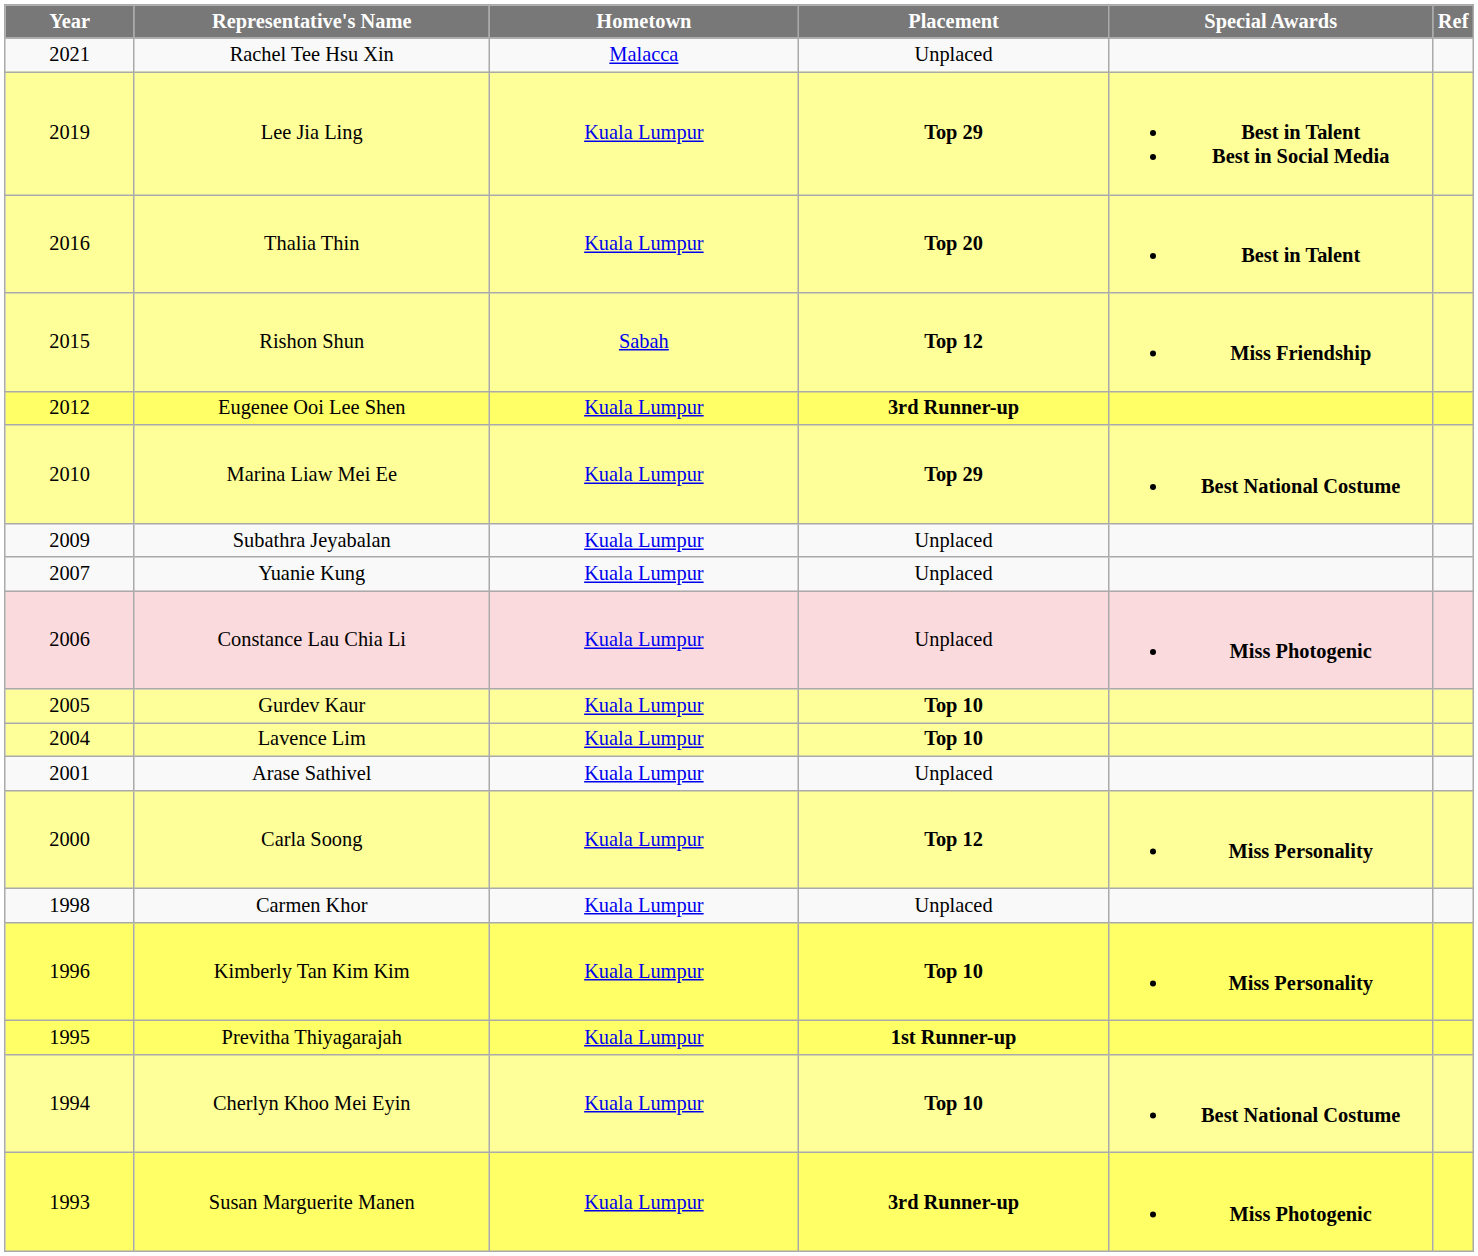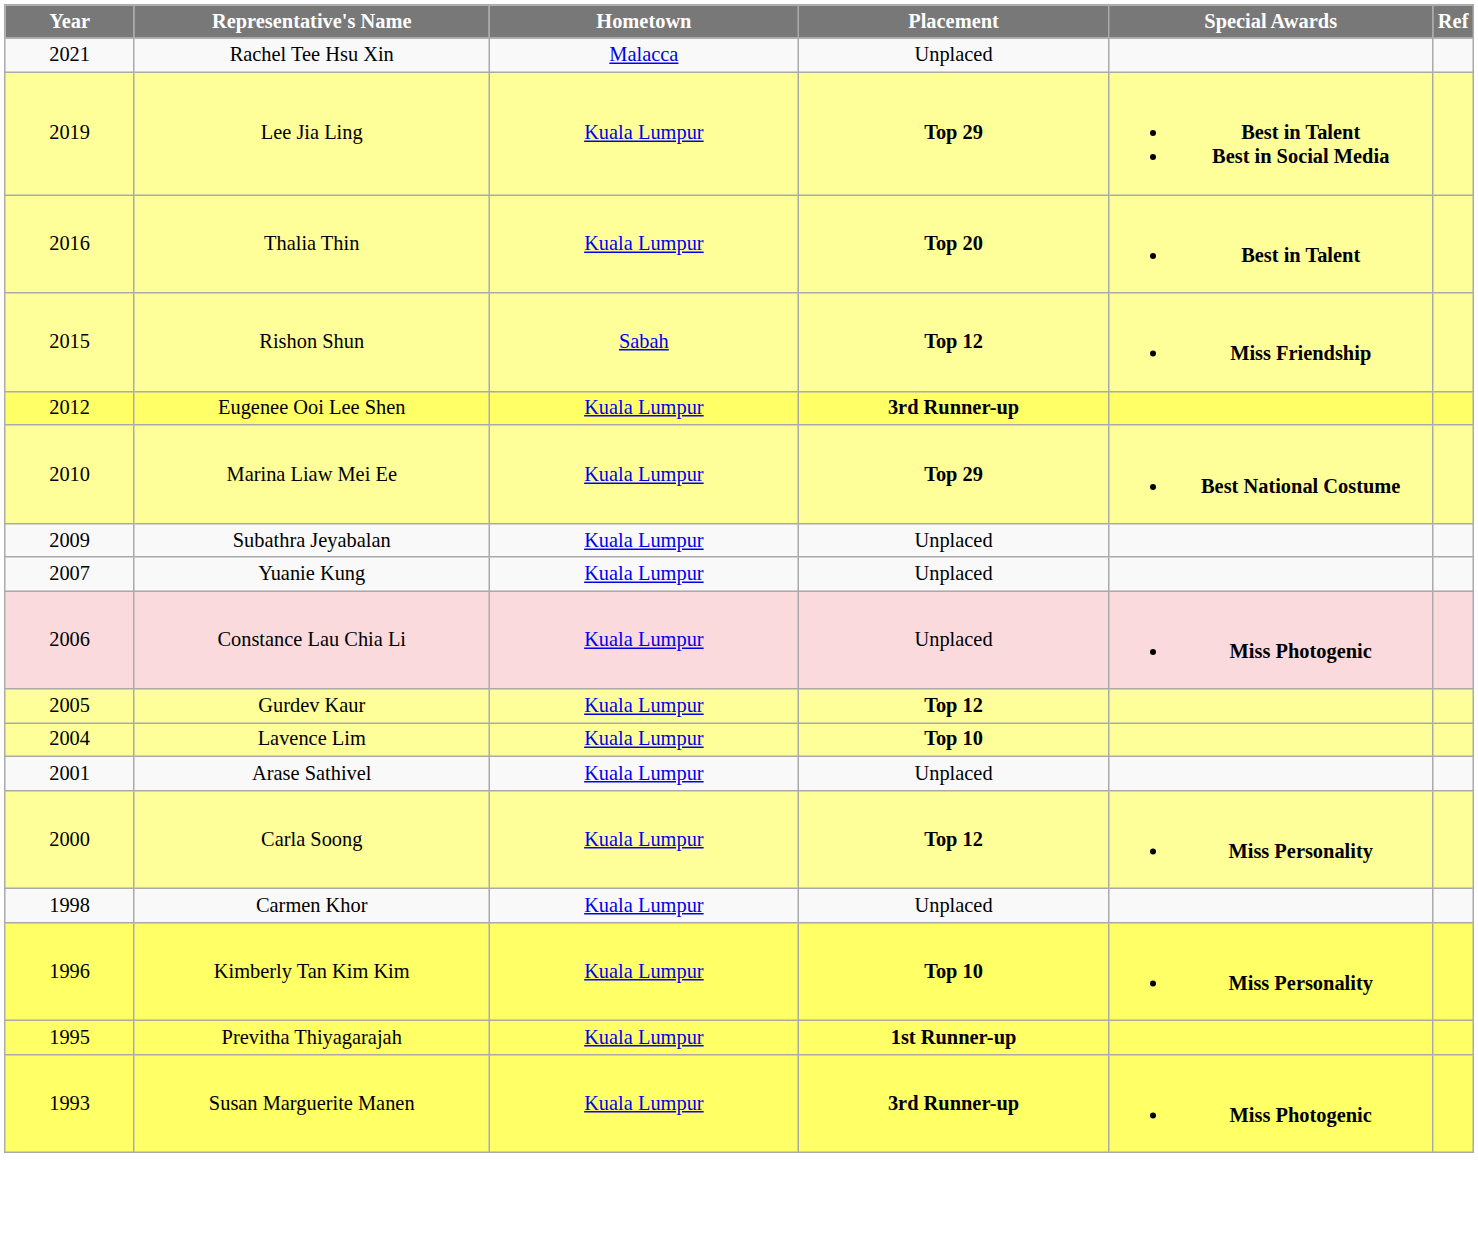(954, 705) Top 10 -> (954, 705) Top 12
- row: (312, 1102)
